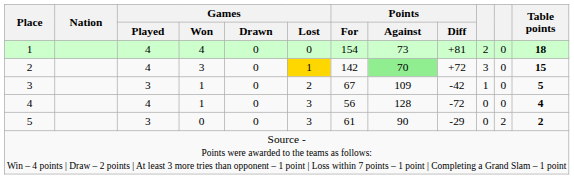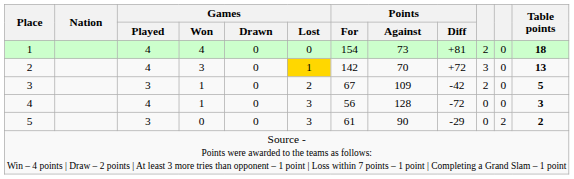(403, 67) lightgreen background -> (403, 67) no background
(541, 67) 15 -> (541, 67) 13
(485, 85) 1 -> (485, 85) 2
(541, 103) 4 -> (541, 103) 3
